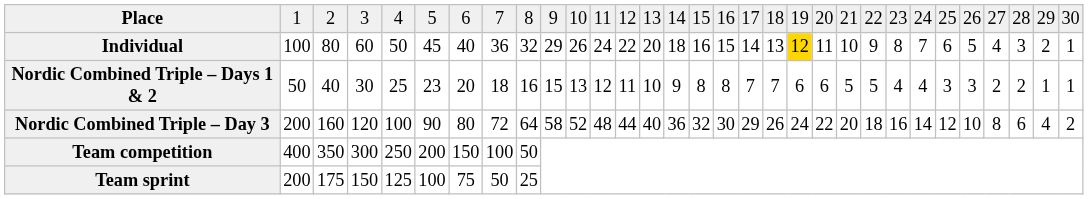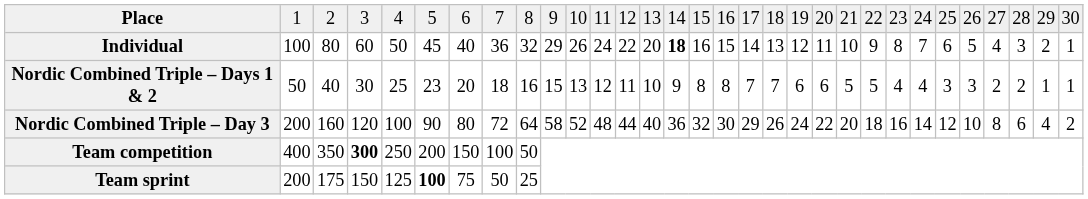(677, 46) normal -> (677, 46) bold
(800, 46) gold background -> (800, 46) no background
(364, 152) normal -> (364, 152) bold
(432, 180) normal -> (432, 180) bold
